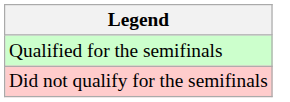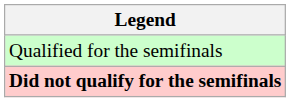(138, 81) normal -> (145, 81) bold
